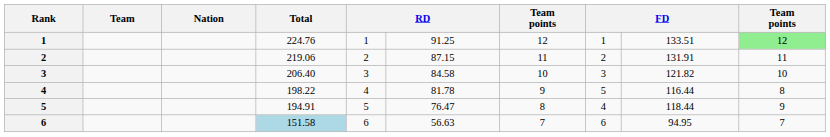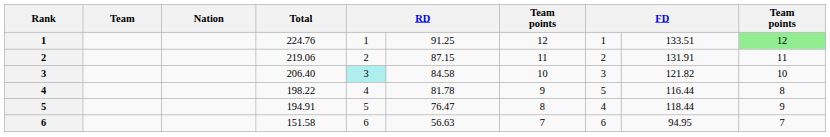(366, 73) no background -> (366, 73) paleturquoise background
(301, 123) lightblue background -> (301, 123) no background
